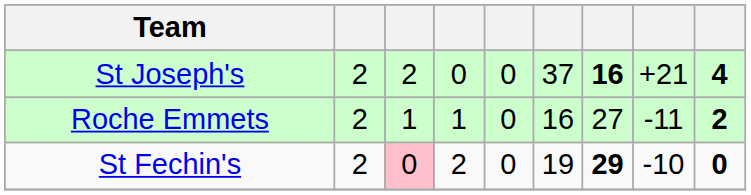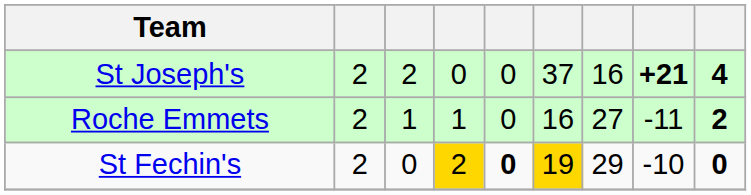(608, 73) bold -> (608, 73) normal
(664, 73) normal -> (664, 73) bold
(409, 165) pink background -> (409, 165) no background
(459, 165) no background -> (459, 165) gold background
(508, 165) normal -> (508, 165) bold
(558, 165) no background -> (558, 165) gold background
(608, 165) bold -> (608, 165) normal
